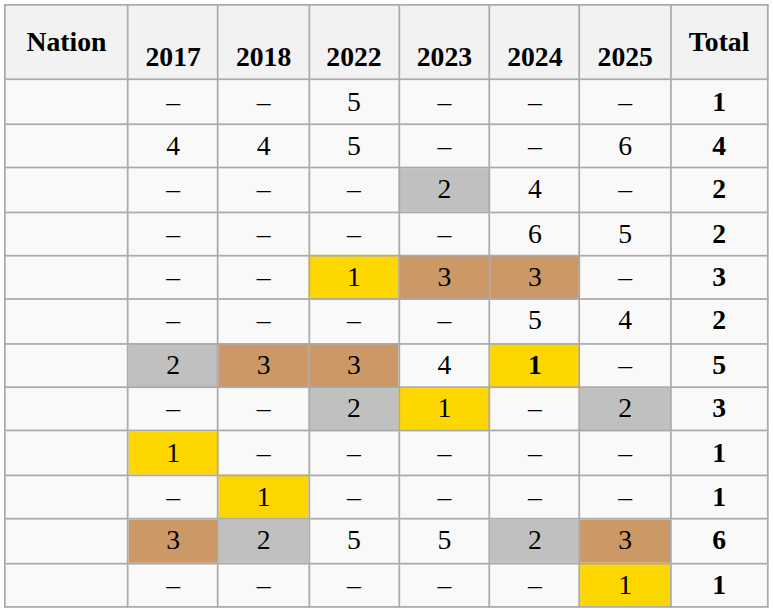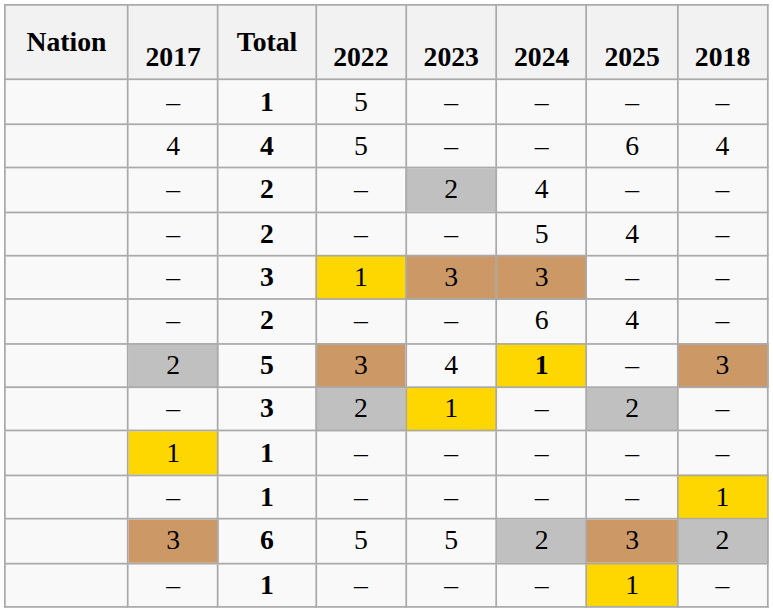columns swapped: (264, 57) <-> (719, 42)
(535, 233) 6 -> (542, 233) 5
(625, 233) 5 -> (632, 233) 4
(535, 320) 5 -> (542, 320) 6
